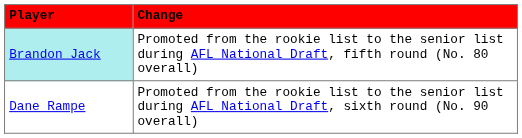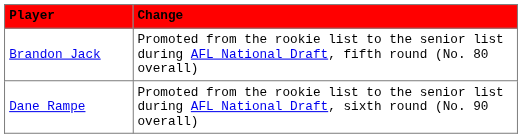(55, 54) paleturquoise background -> (55, 54) no background
